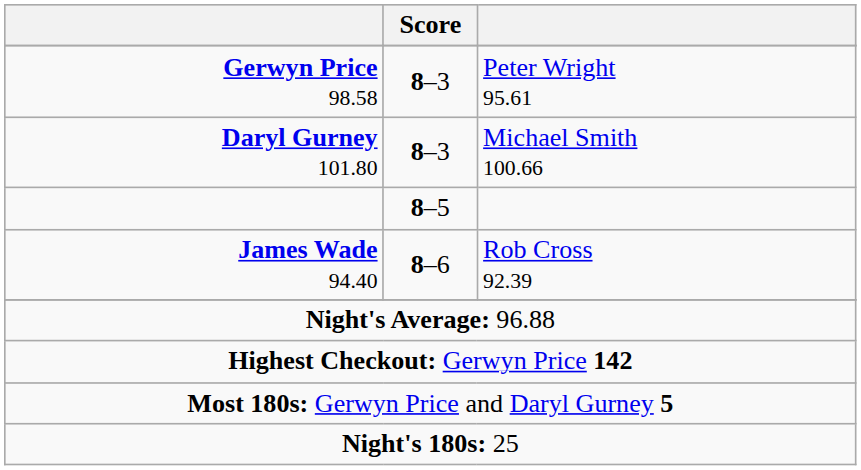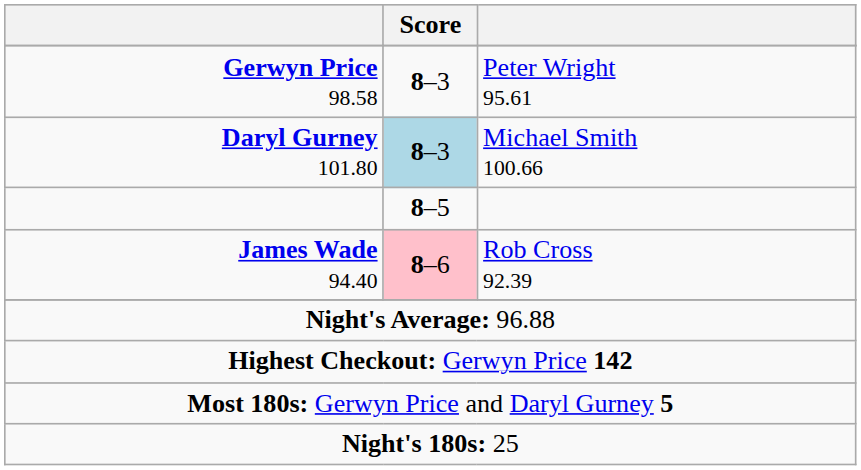(430, 151) no background -> (430, 151) lightblue background
(430, 263) no background -> (430, 263) pink background
